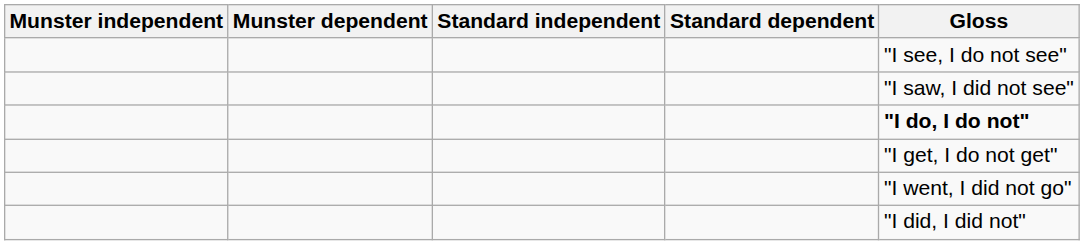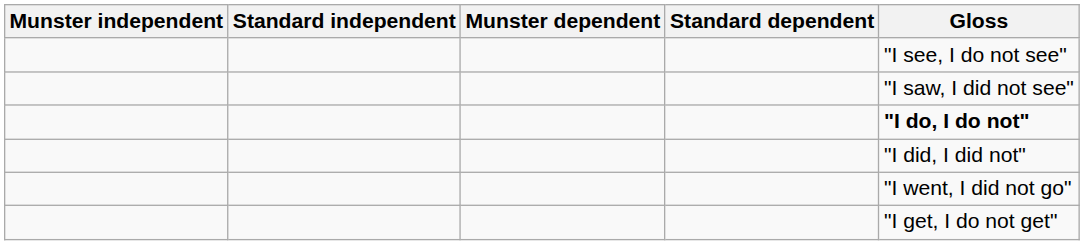columns swapped: (330, 21) <-> (549, 21)
(971, 155) "I get, I do not get" -> (955, 155) "I did, I did not"
(955, 222) "I did, I did not" -> (971, 222) "I get, I do not get"
